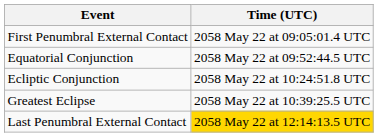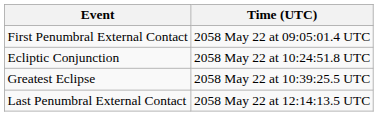- row: (70, 57)
(282, 121) gold background -> (282, 100) no background
